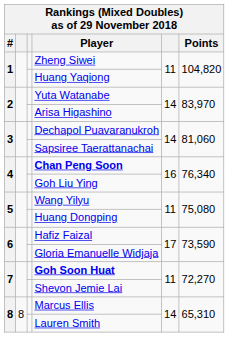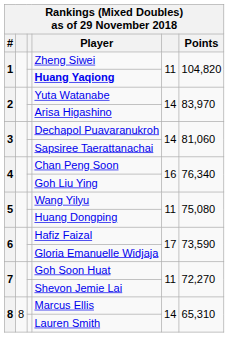(72, 78) normal -> (75, 78) bold
(79, 165) bold -> (76, 165) normal
(75, 270) bold -> (72, 270) normal
